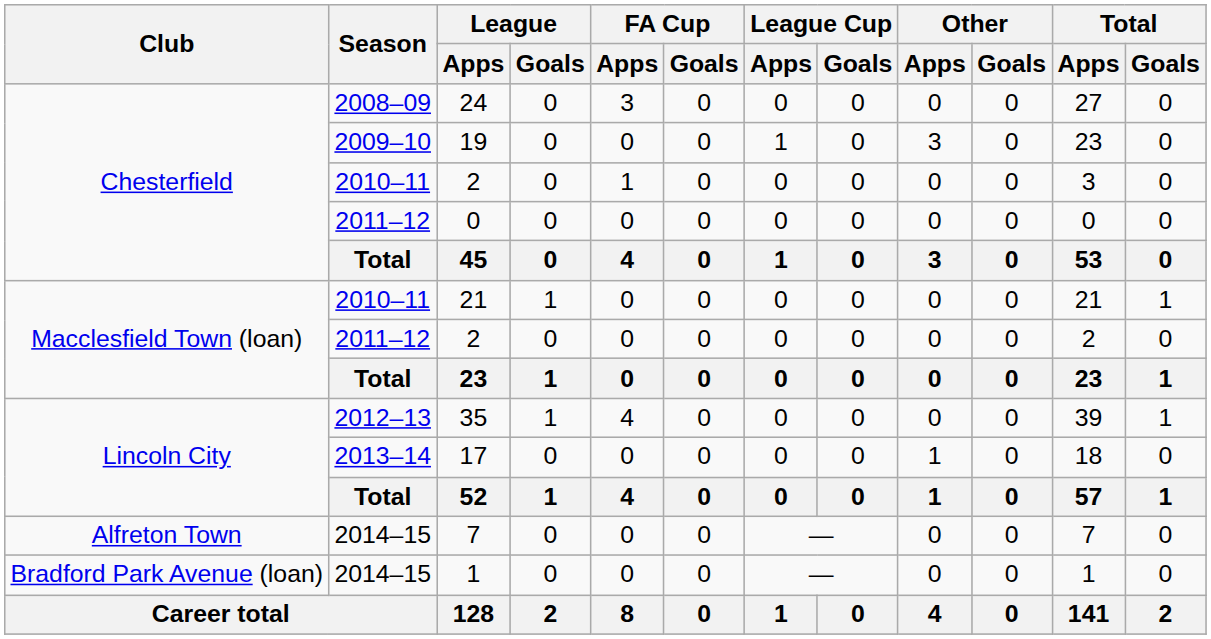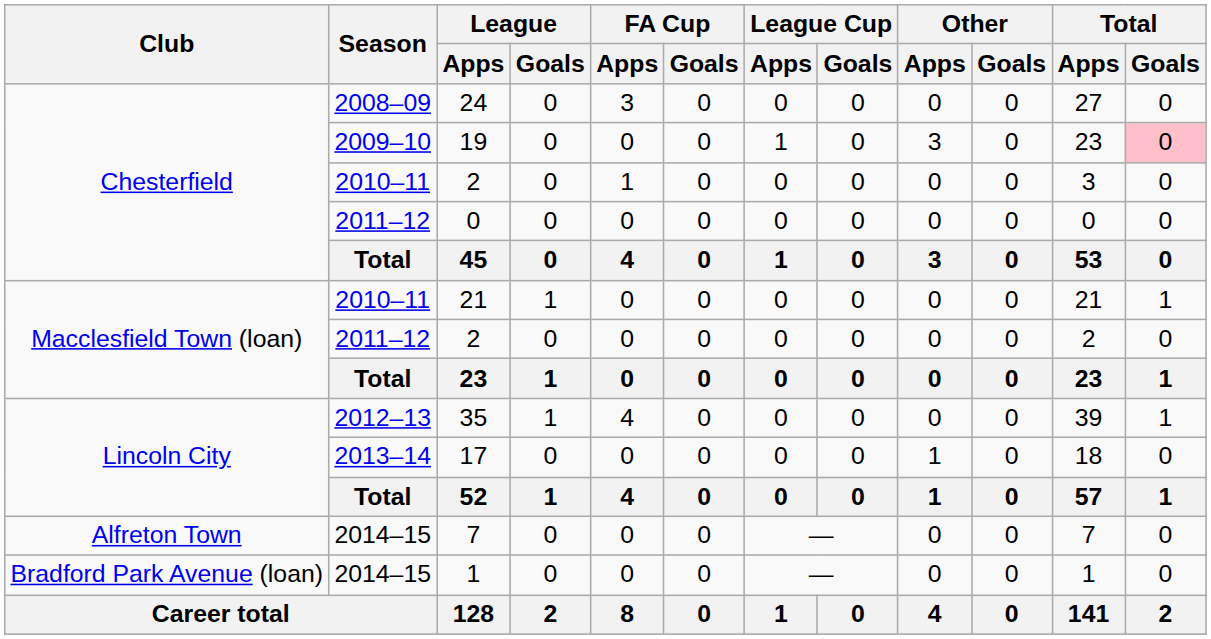(1165, 142) no background -> (1165, 142) pink background
